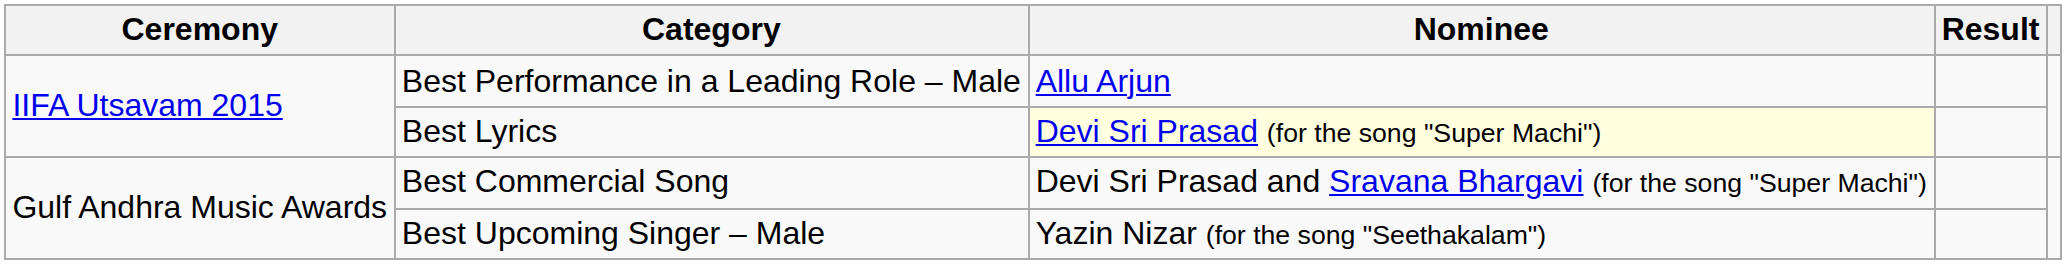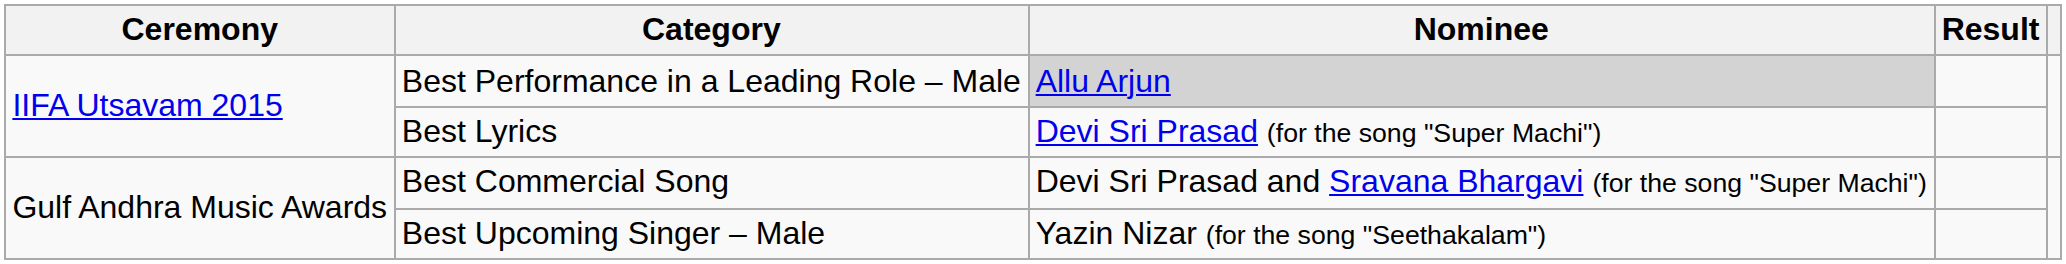(1103, 80) no background -> (1103, 80) lightgrey background
(1318, 131) lightyellow background -> (1318, 131) no background
